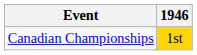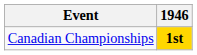(174, 38) normal -> (174, 38) bold
